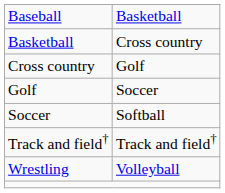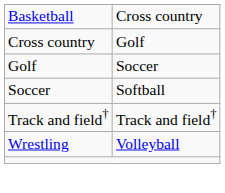- row: (35, 16)
